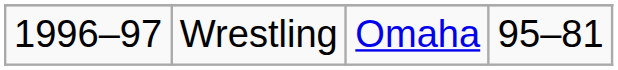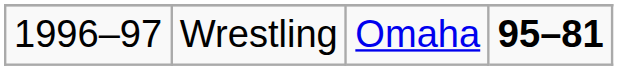(551, 34) normal -> (551, 34) bold
